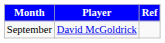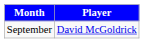- column: (150, 12)
